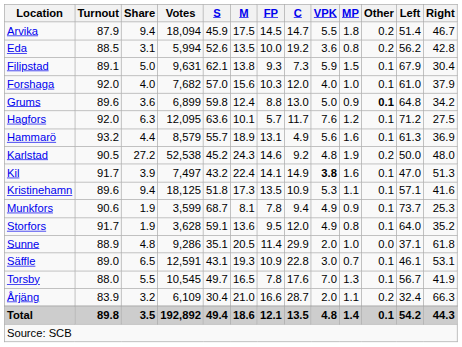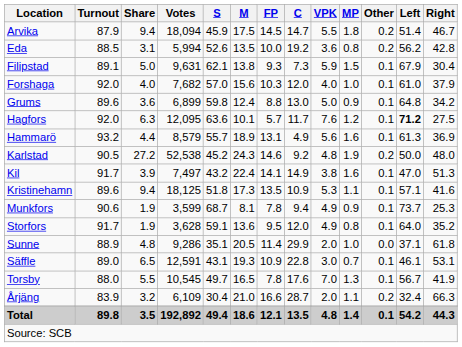(386, 102) bold -> (386, 102) normal
(410, 119) normal -> (410, 119) bold
(329, 173) bold -> (329, 173) normal
